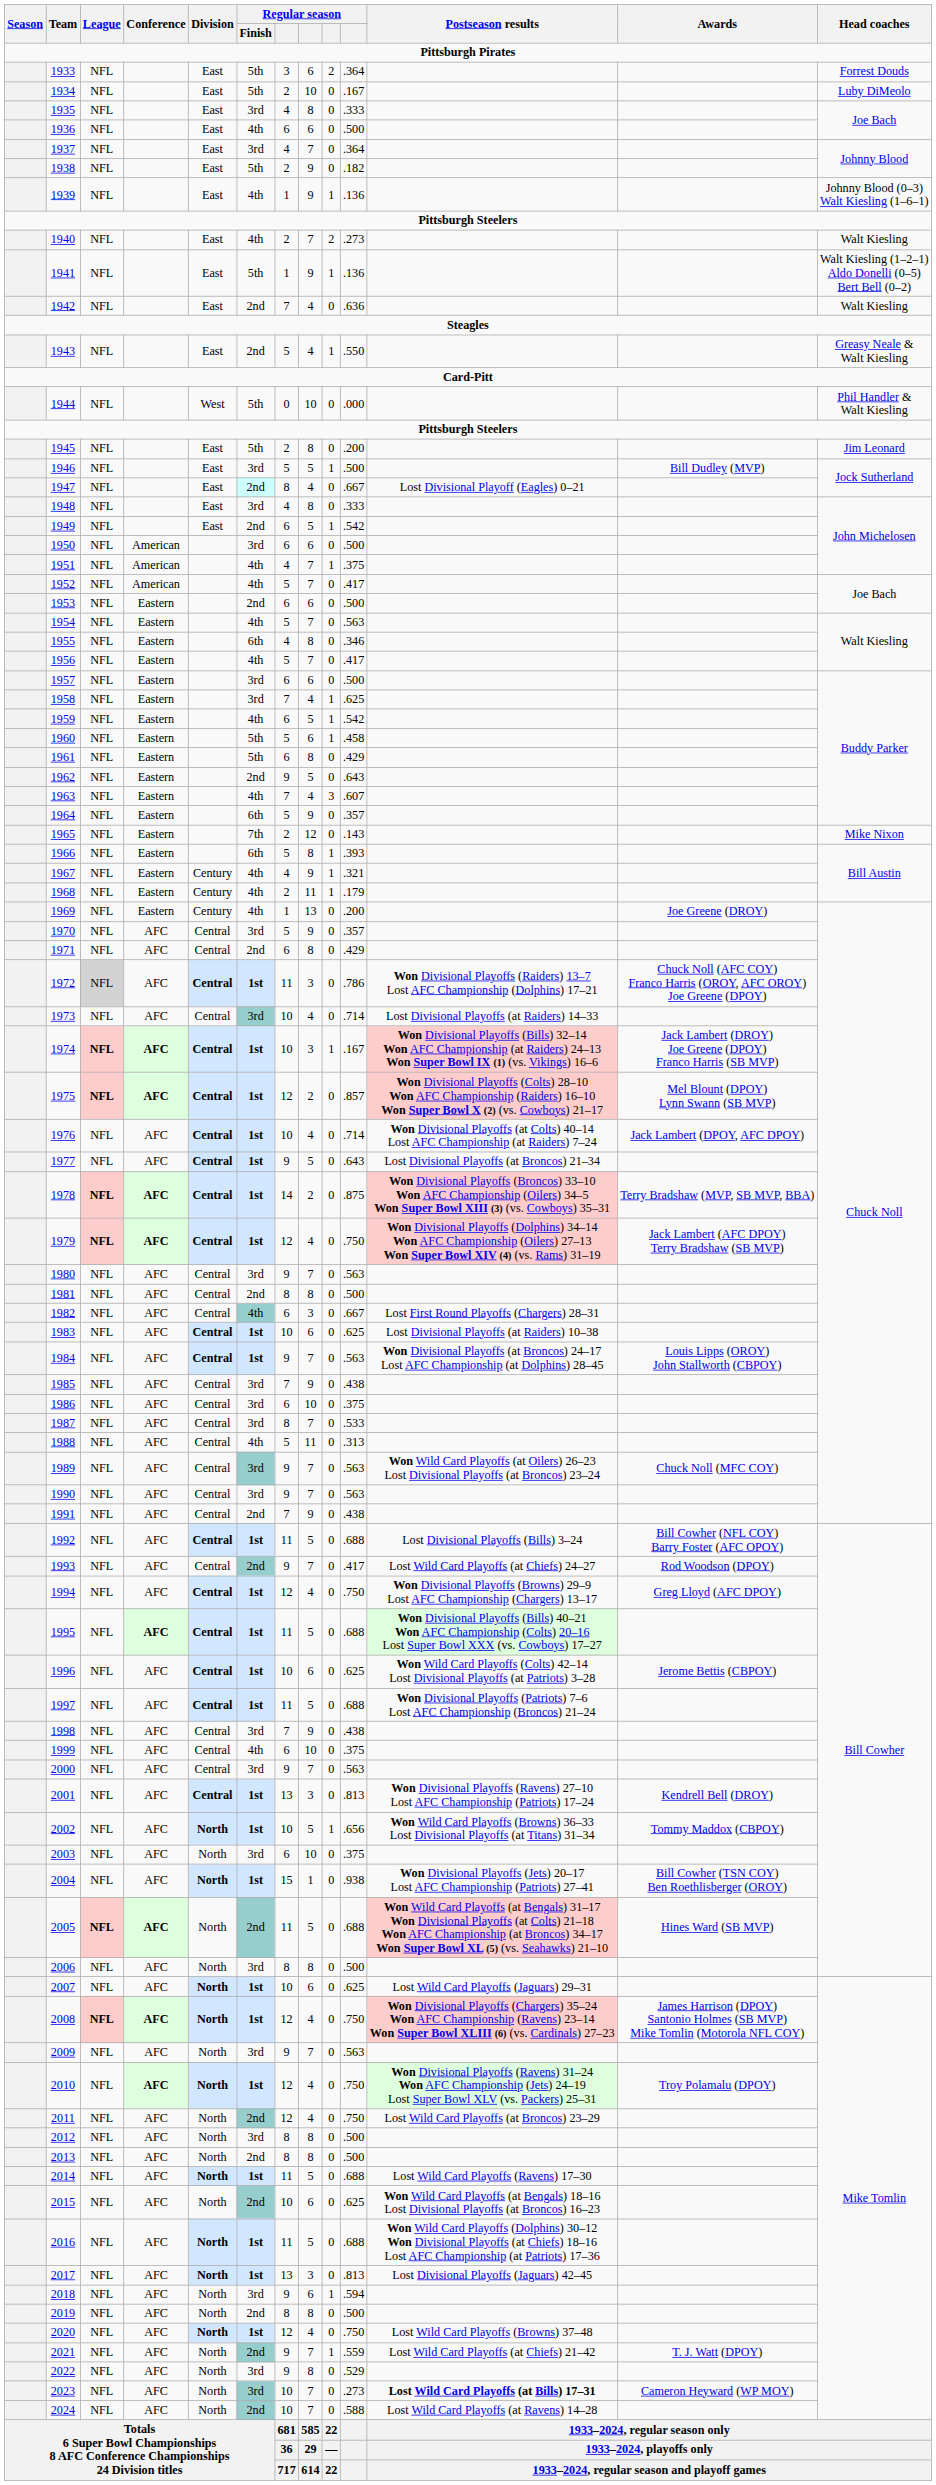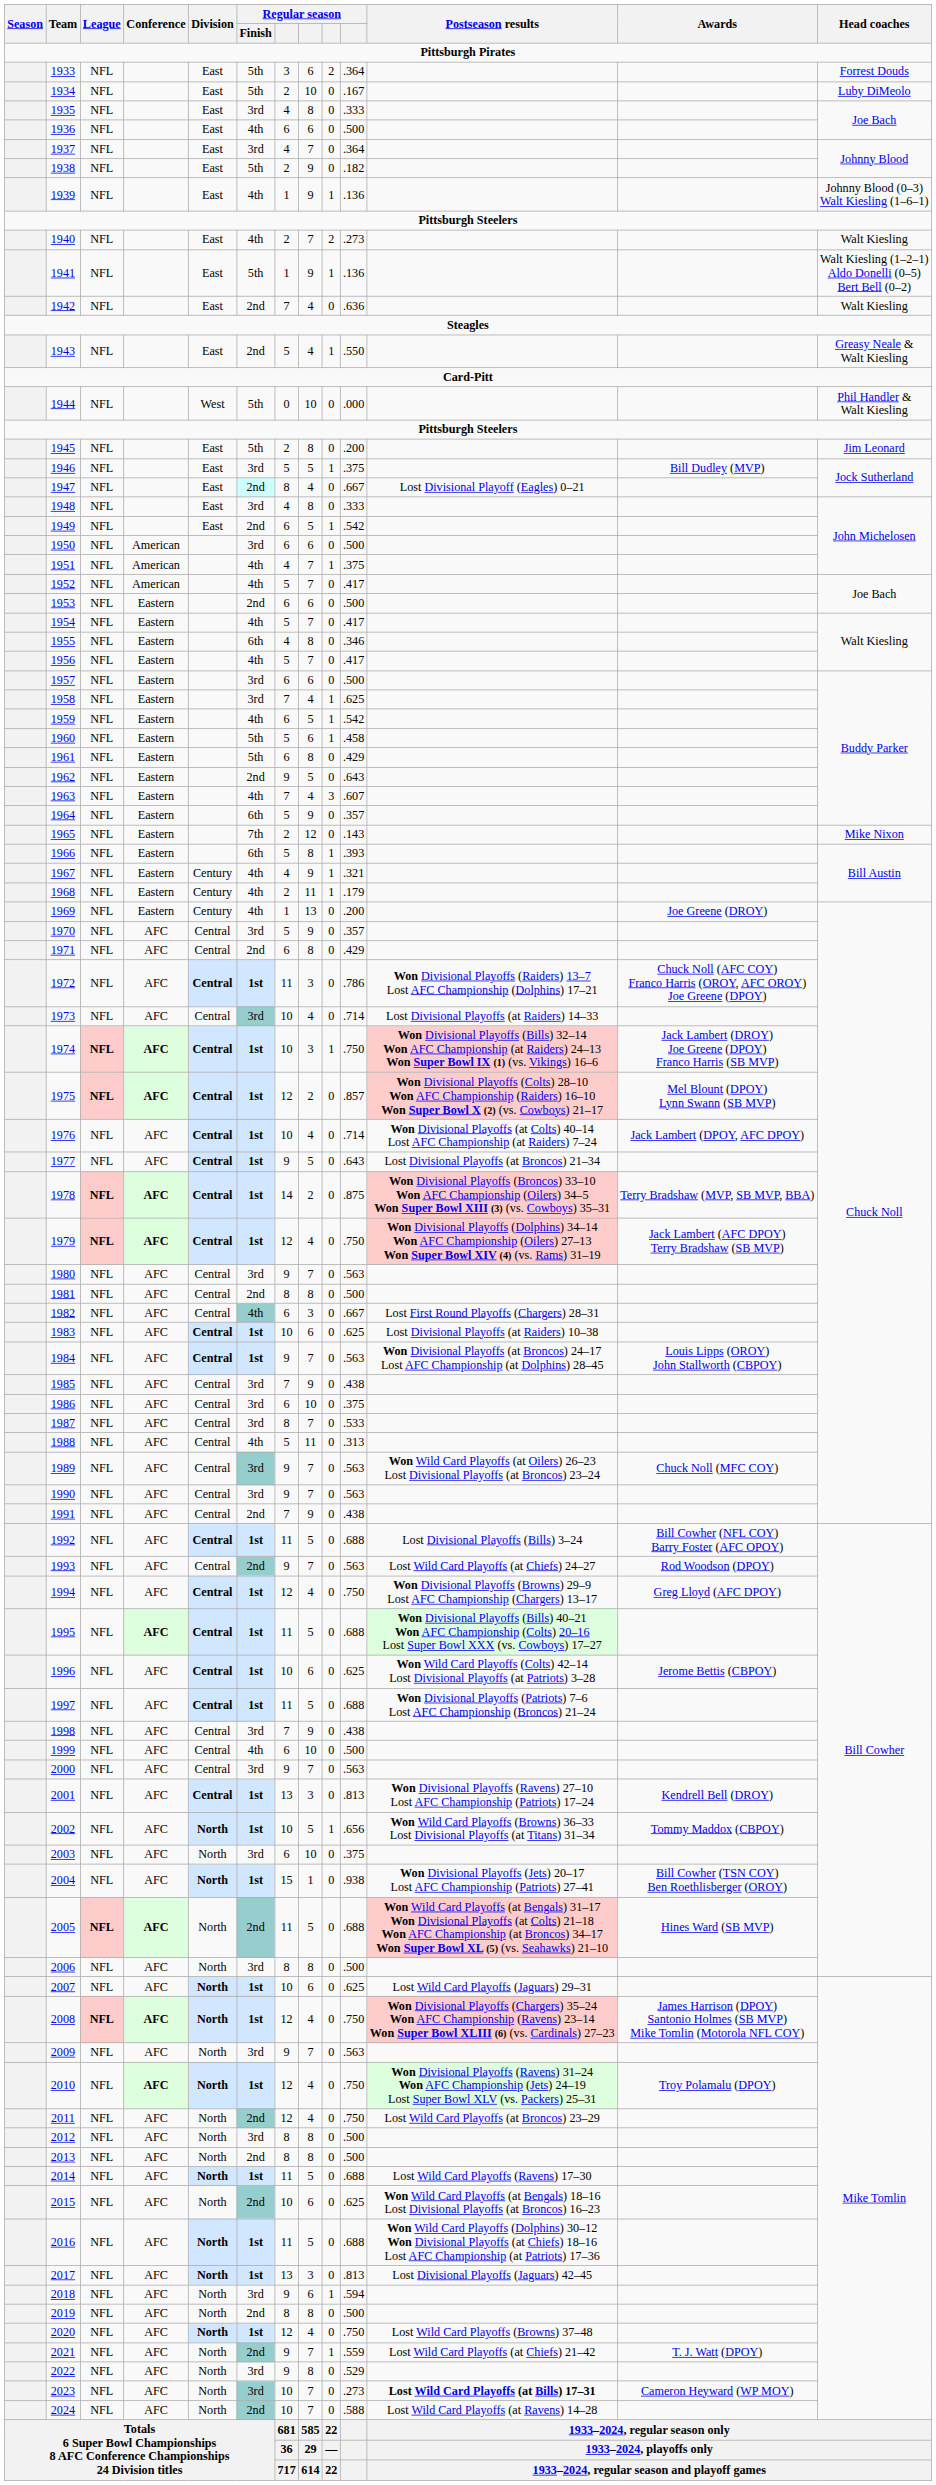(354, 468) .500 -> (354, 468) .375
(354, 622) .563 -> (354, 622) .417
(102, 983) lightgrey background -> (102, 983) no background
(354, 1049) .167 -> (354, 1049) .750
(354, 1566) .417 -> (354, 1566) .563
(354, 1750) .375 -> (354, 1750) .500
